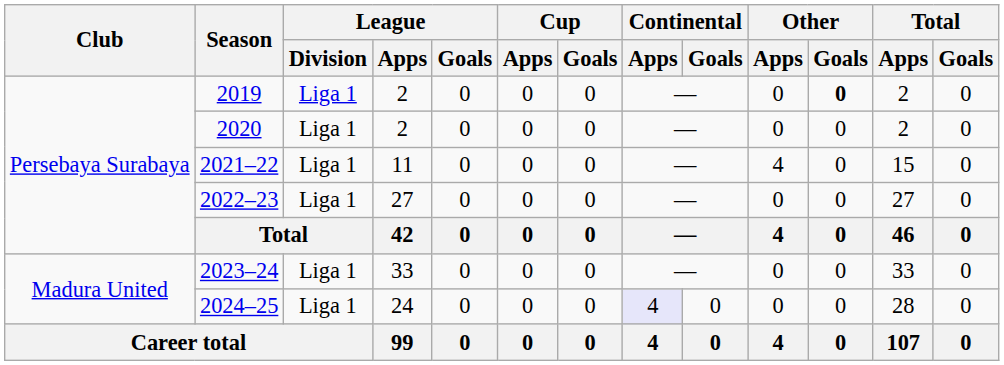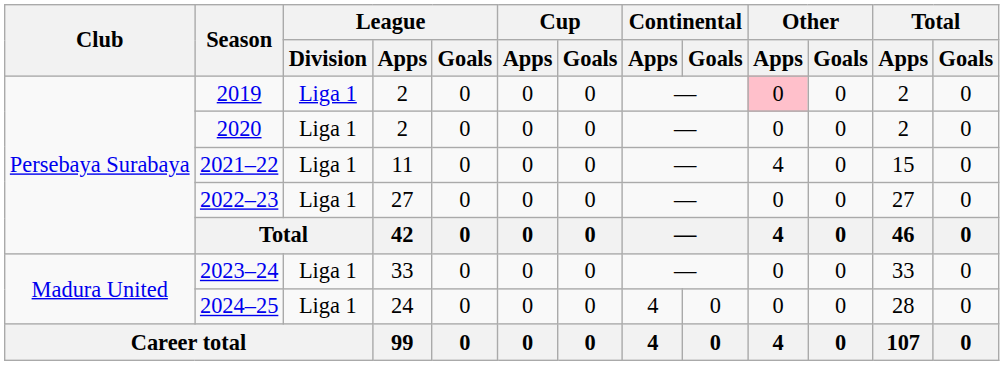(778, 93) no background -> (778, 93) pink background
(841, 93) bold -> (841, 93) normal
(653, 306) lavender background -> (653, 306) no background
